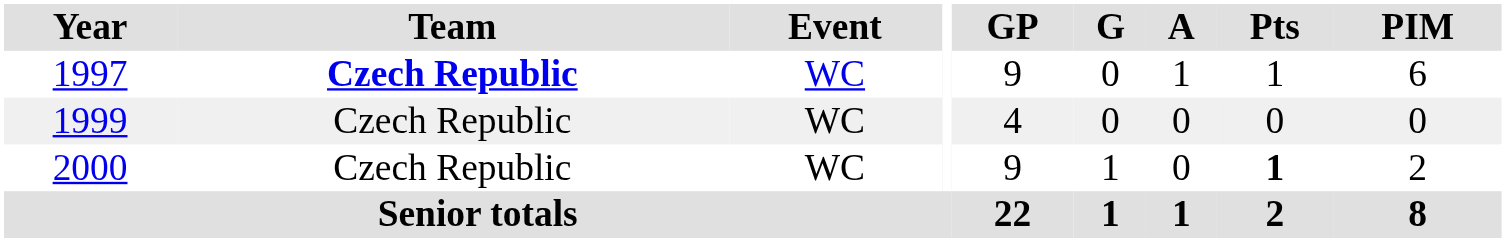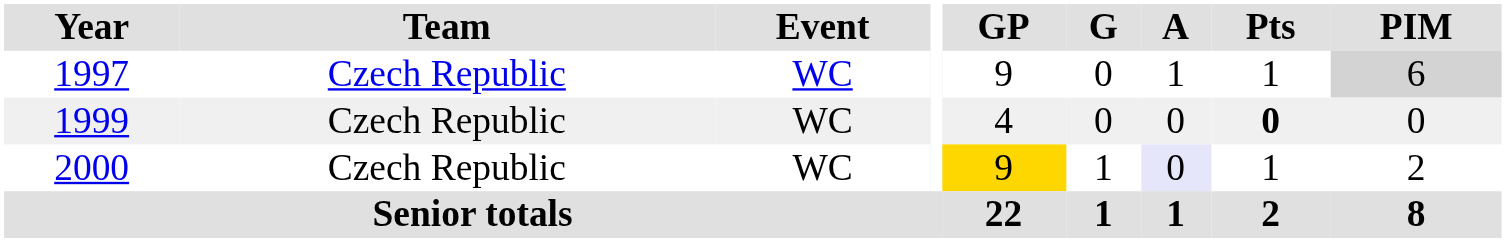(452, 73) bold -> (447, 73) normal
(1418, 73) no background -> (1416, 73) lightgrey background
(1275, 120) normal -> (1271, 120) bold
(1013, 167) no background -> (1004, 167) gold background
(1181, 167) no background -> (1175, 167) lavender background
(1275, 167) bold -> (1271, 167) normal
